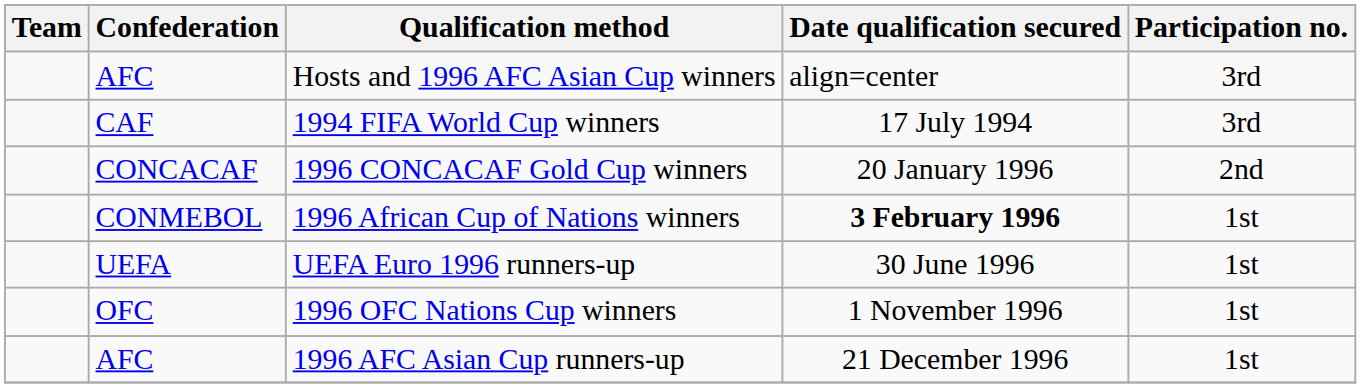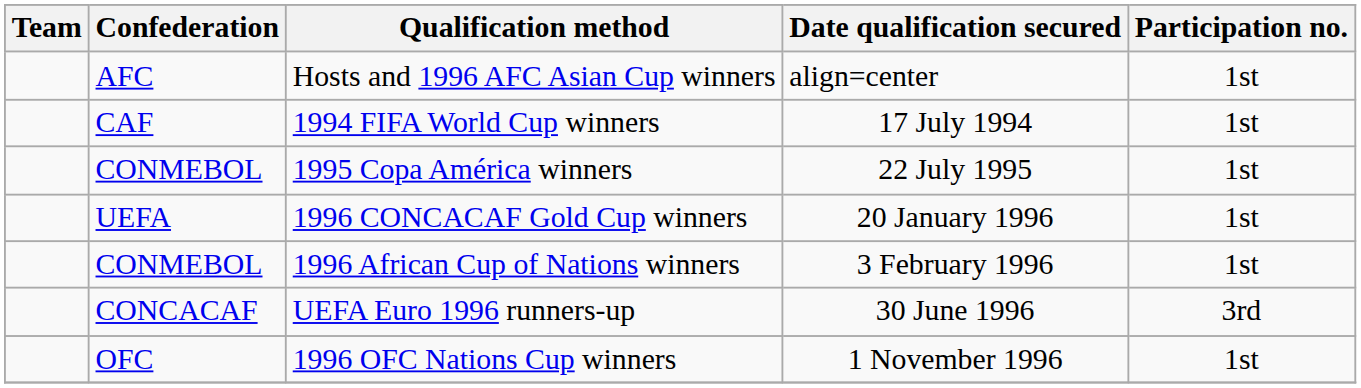(1241, 75) 3rd -> (1241, 75) 1st
(1241, 122) 3rd -> (1241, 122) 1st
+ row: (463, 169)
(177, 169) CONCACAF -> (133, 216) UEFA
(1241, 169) 2nd -> (1241, 216) 1st
(955, 216) bold -> (955, 264) normal
(133, 264) UEFA -> (177, 311) CONCACAF
(1241, 264) 1st -> (1241, 311) 3rd
- row: (489, 358)
